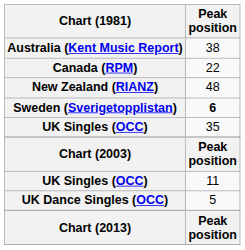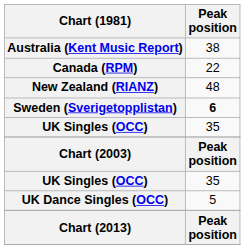(213, 181) 11 -> (213, 181) 35
